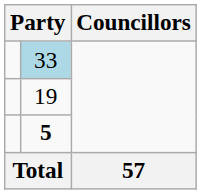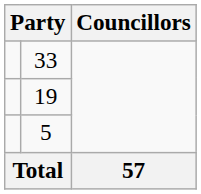(46, 59) lightblue background -> (46, 59) no background
(46, 133) bold -> (46, 133) normal
